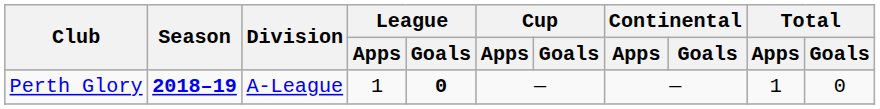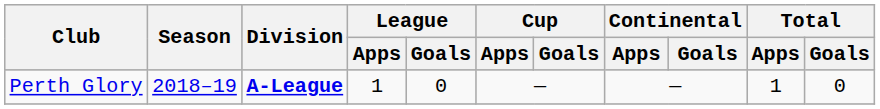(195, 87) bold -> (195, 87) normal
(295, 87) normal -> (295, 87) bold
(441, 87) bold -> (441, 87) normal
